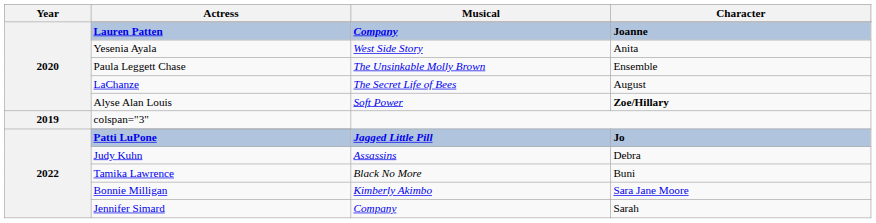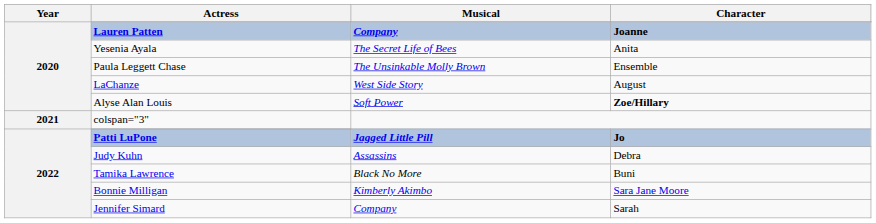(388, 48) West Side Story -> (405, 48) The Secret Life of Bees
(405, 84) The Secret Life of Bees -> (388, 84) West Side Story
(48, 119) 2019 -> (48, 119) 2021
